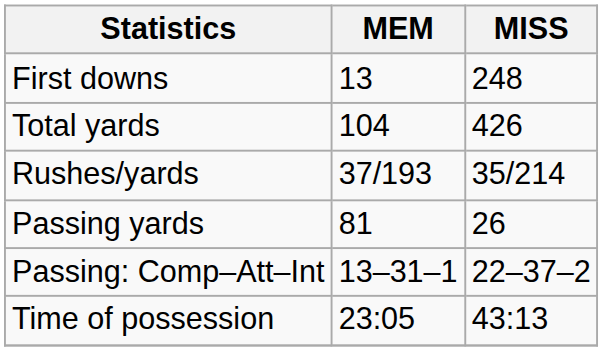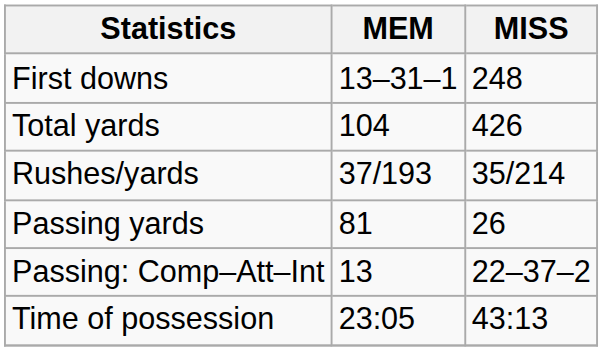(356, 77) 13 -> (398, 77) 13–31–1
(398, 271) 13–31–1 -> (356, 271) 13
